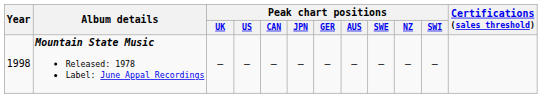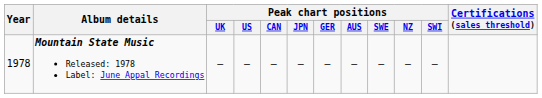(19, 64) 1998 -> (19, 64) 1978
